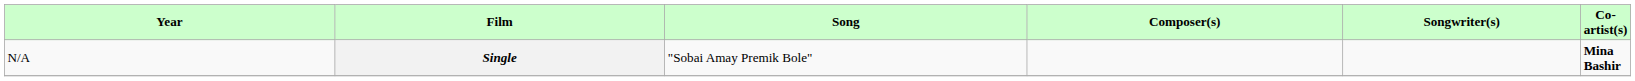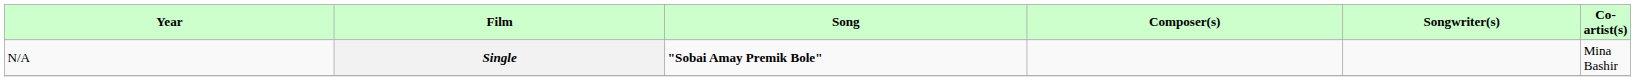(740, 57) normal -> (745, 57) bold
(1602, 57) bold -> (1601, 57) normal
